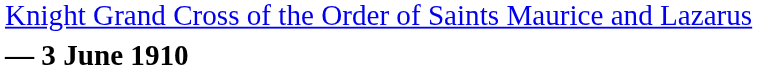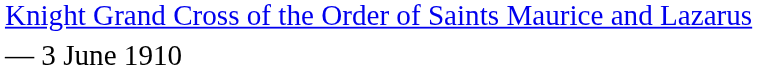(97, 55) bold -> (94, 55) normal
